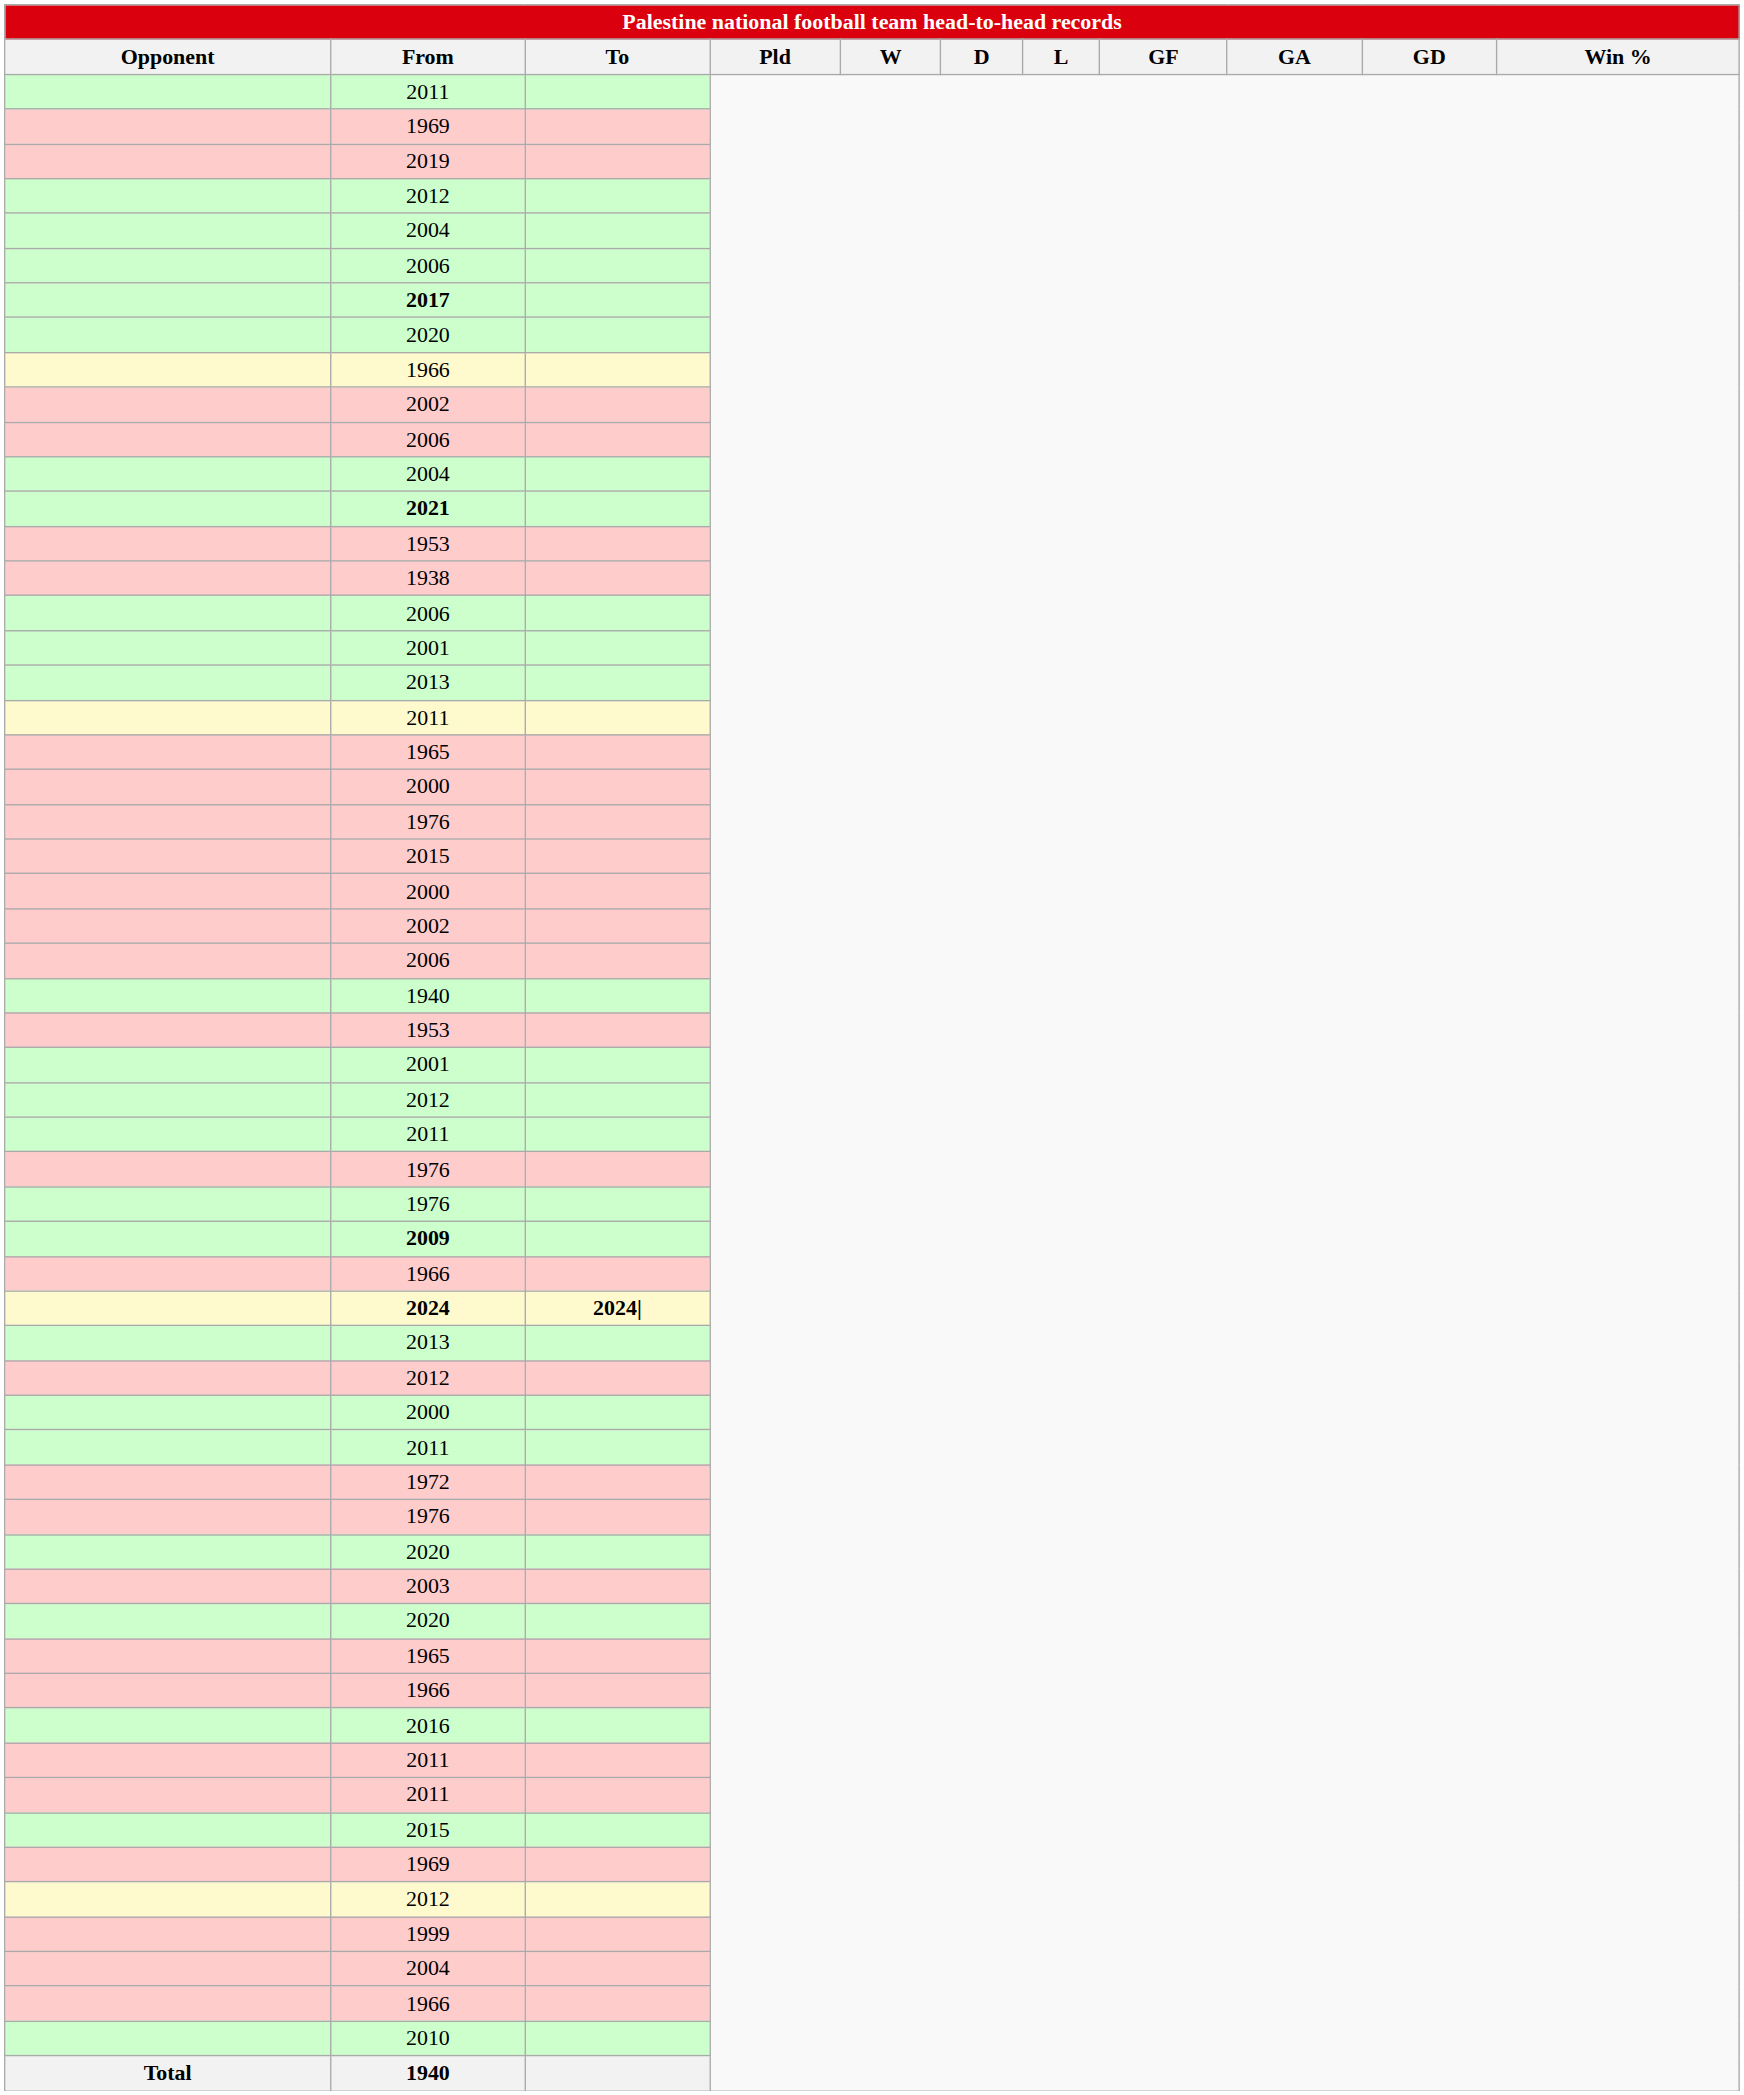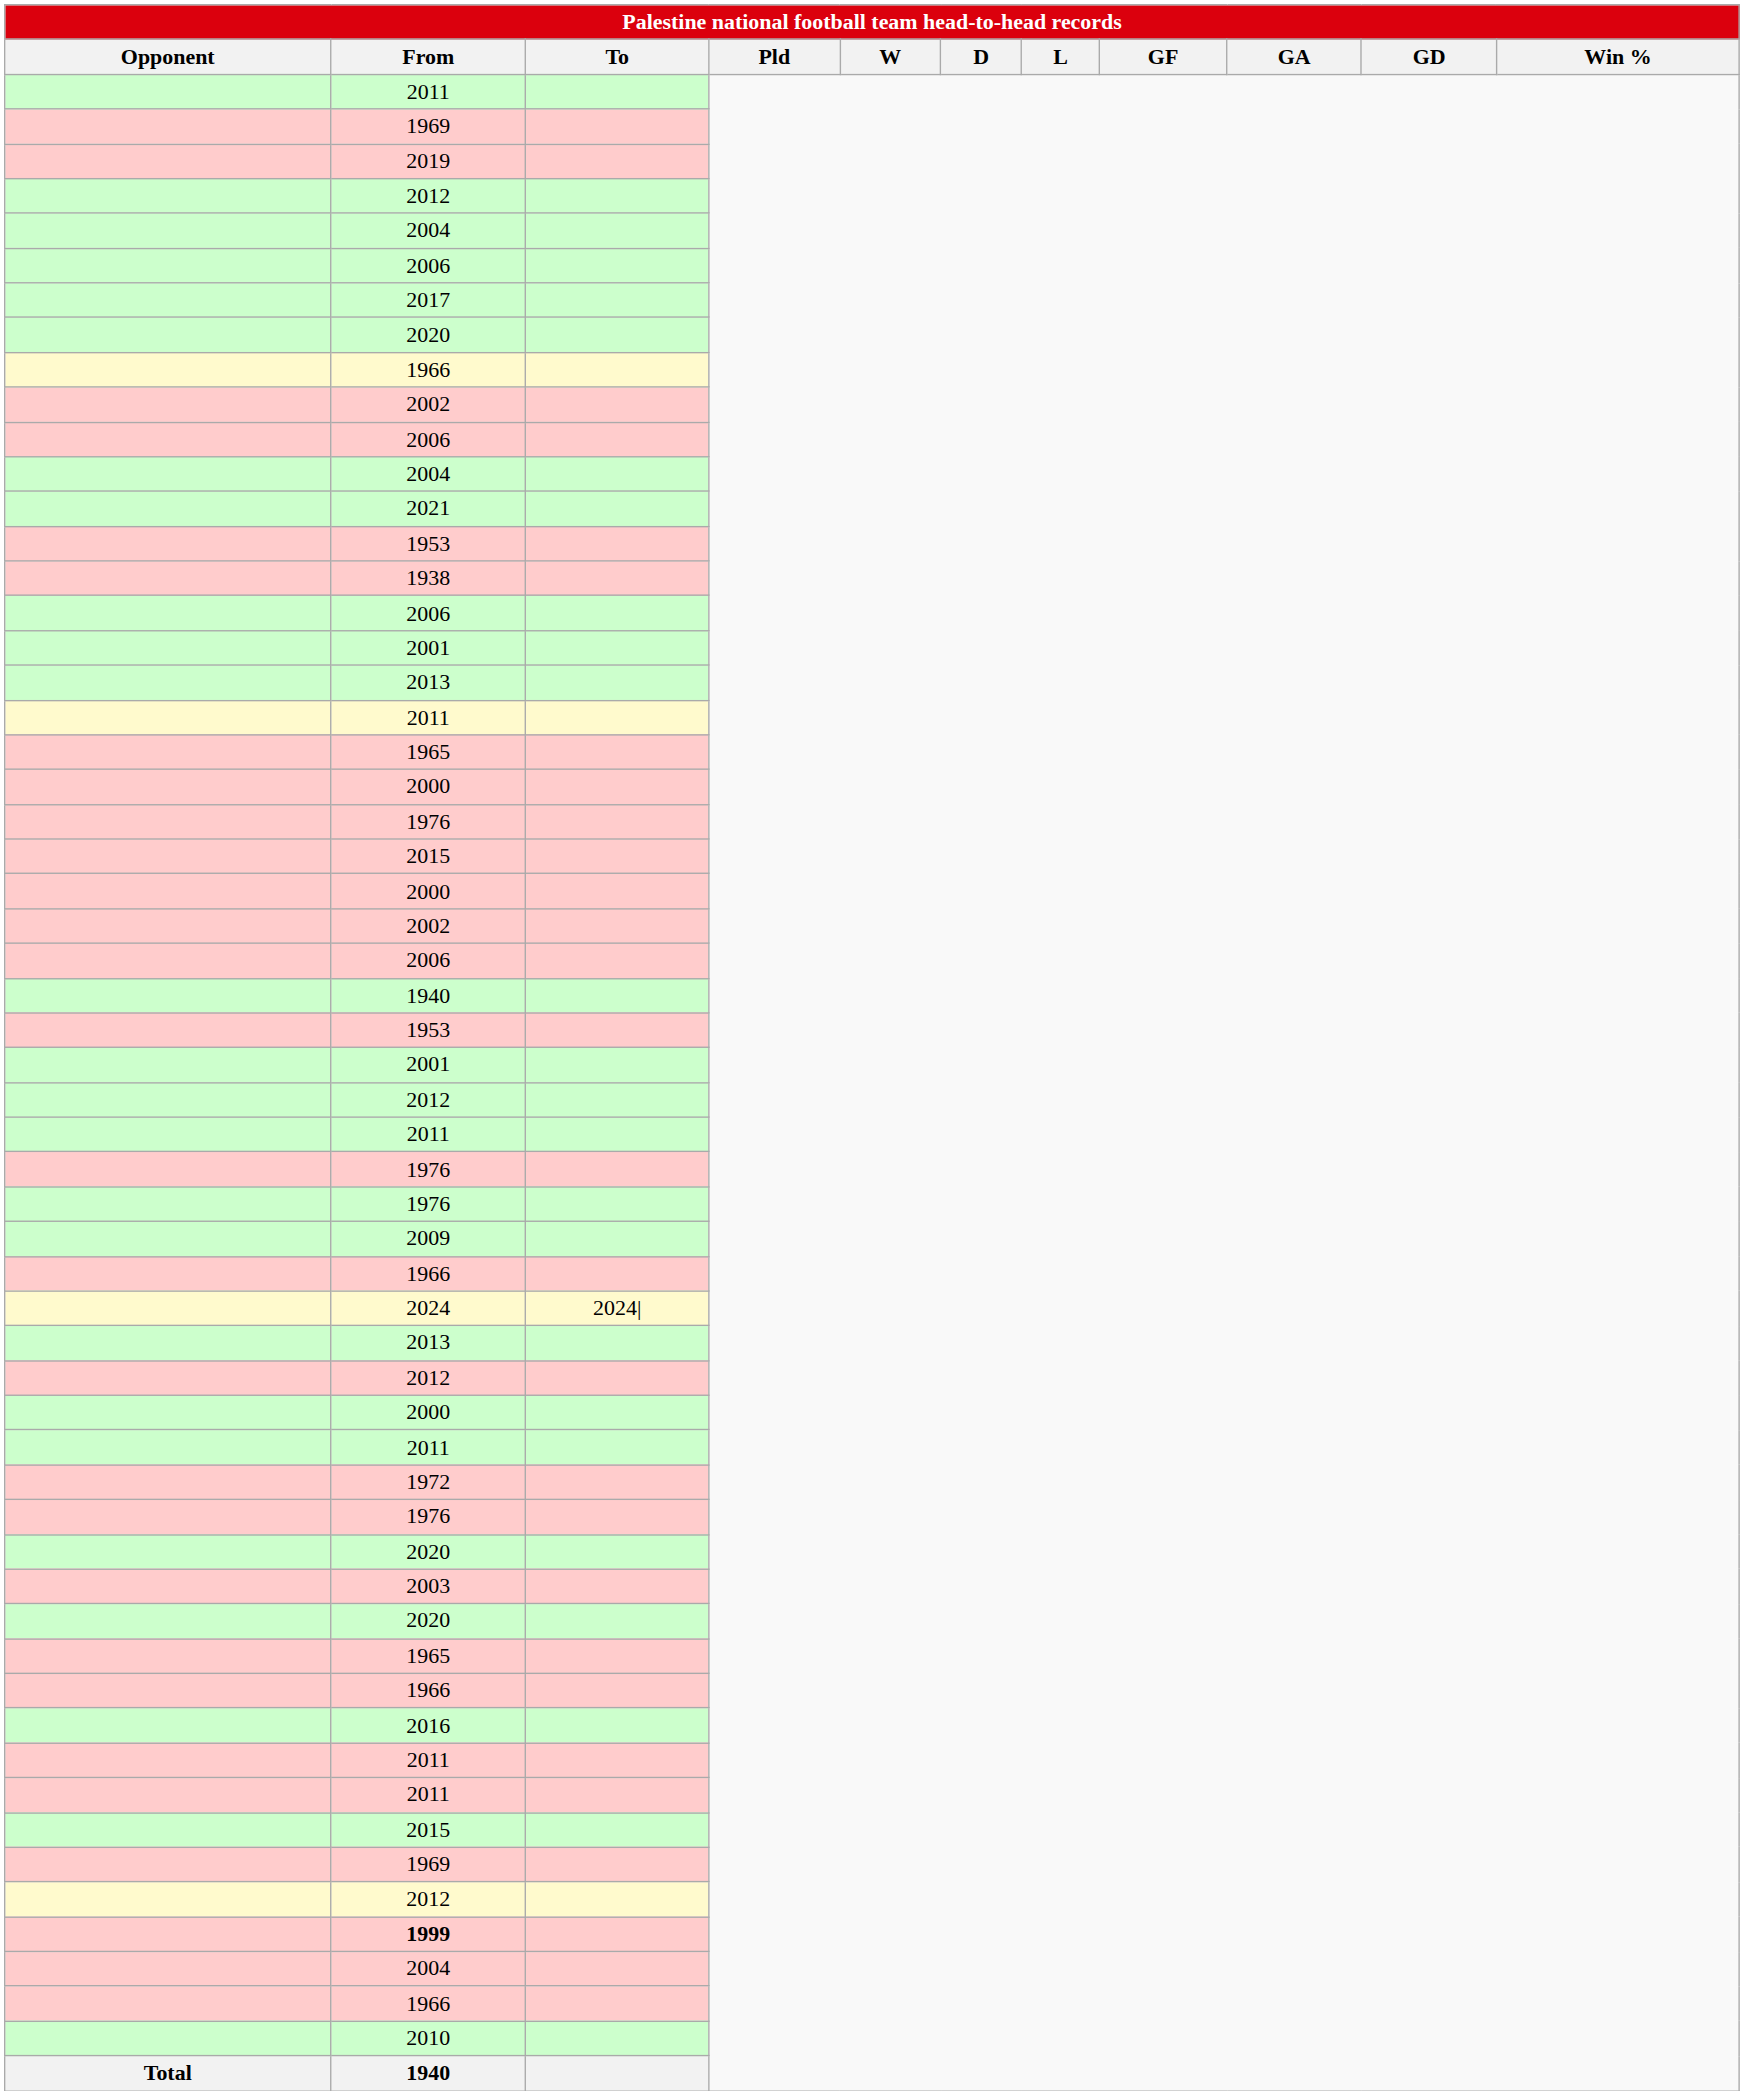(428, 299) bold -> (428, 299) normal
(428, 508) bold -> (428, 508) normal
(428, 1238) bold -> (428, 1238) normal
(428, 1308) bold -> (428, 1308) normal
(617, 1308) bold -> (617, 1308) normal
(428, 1933) normal -> (428, 1933) bold
